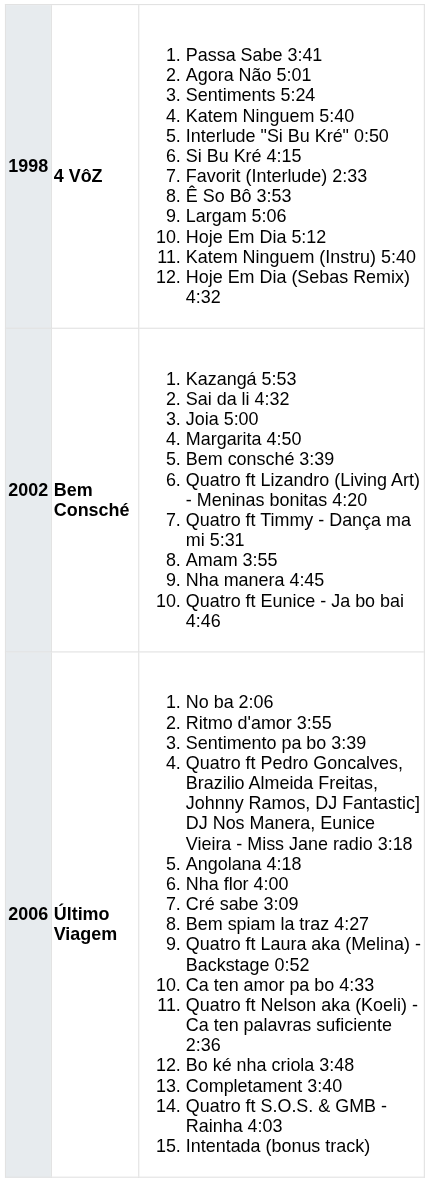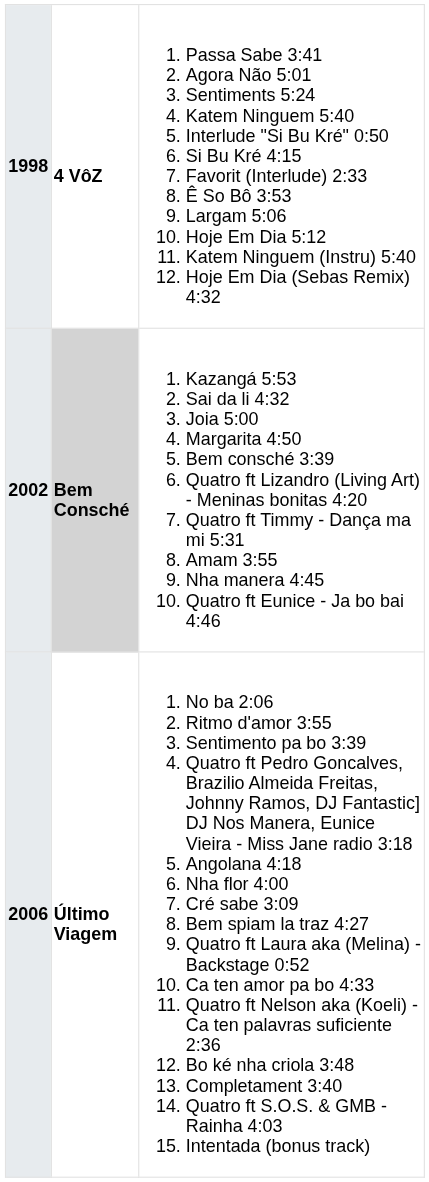(92, 500) no background -> (92, 500) lightgrey background
